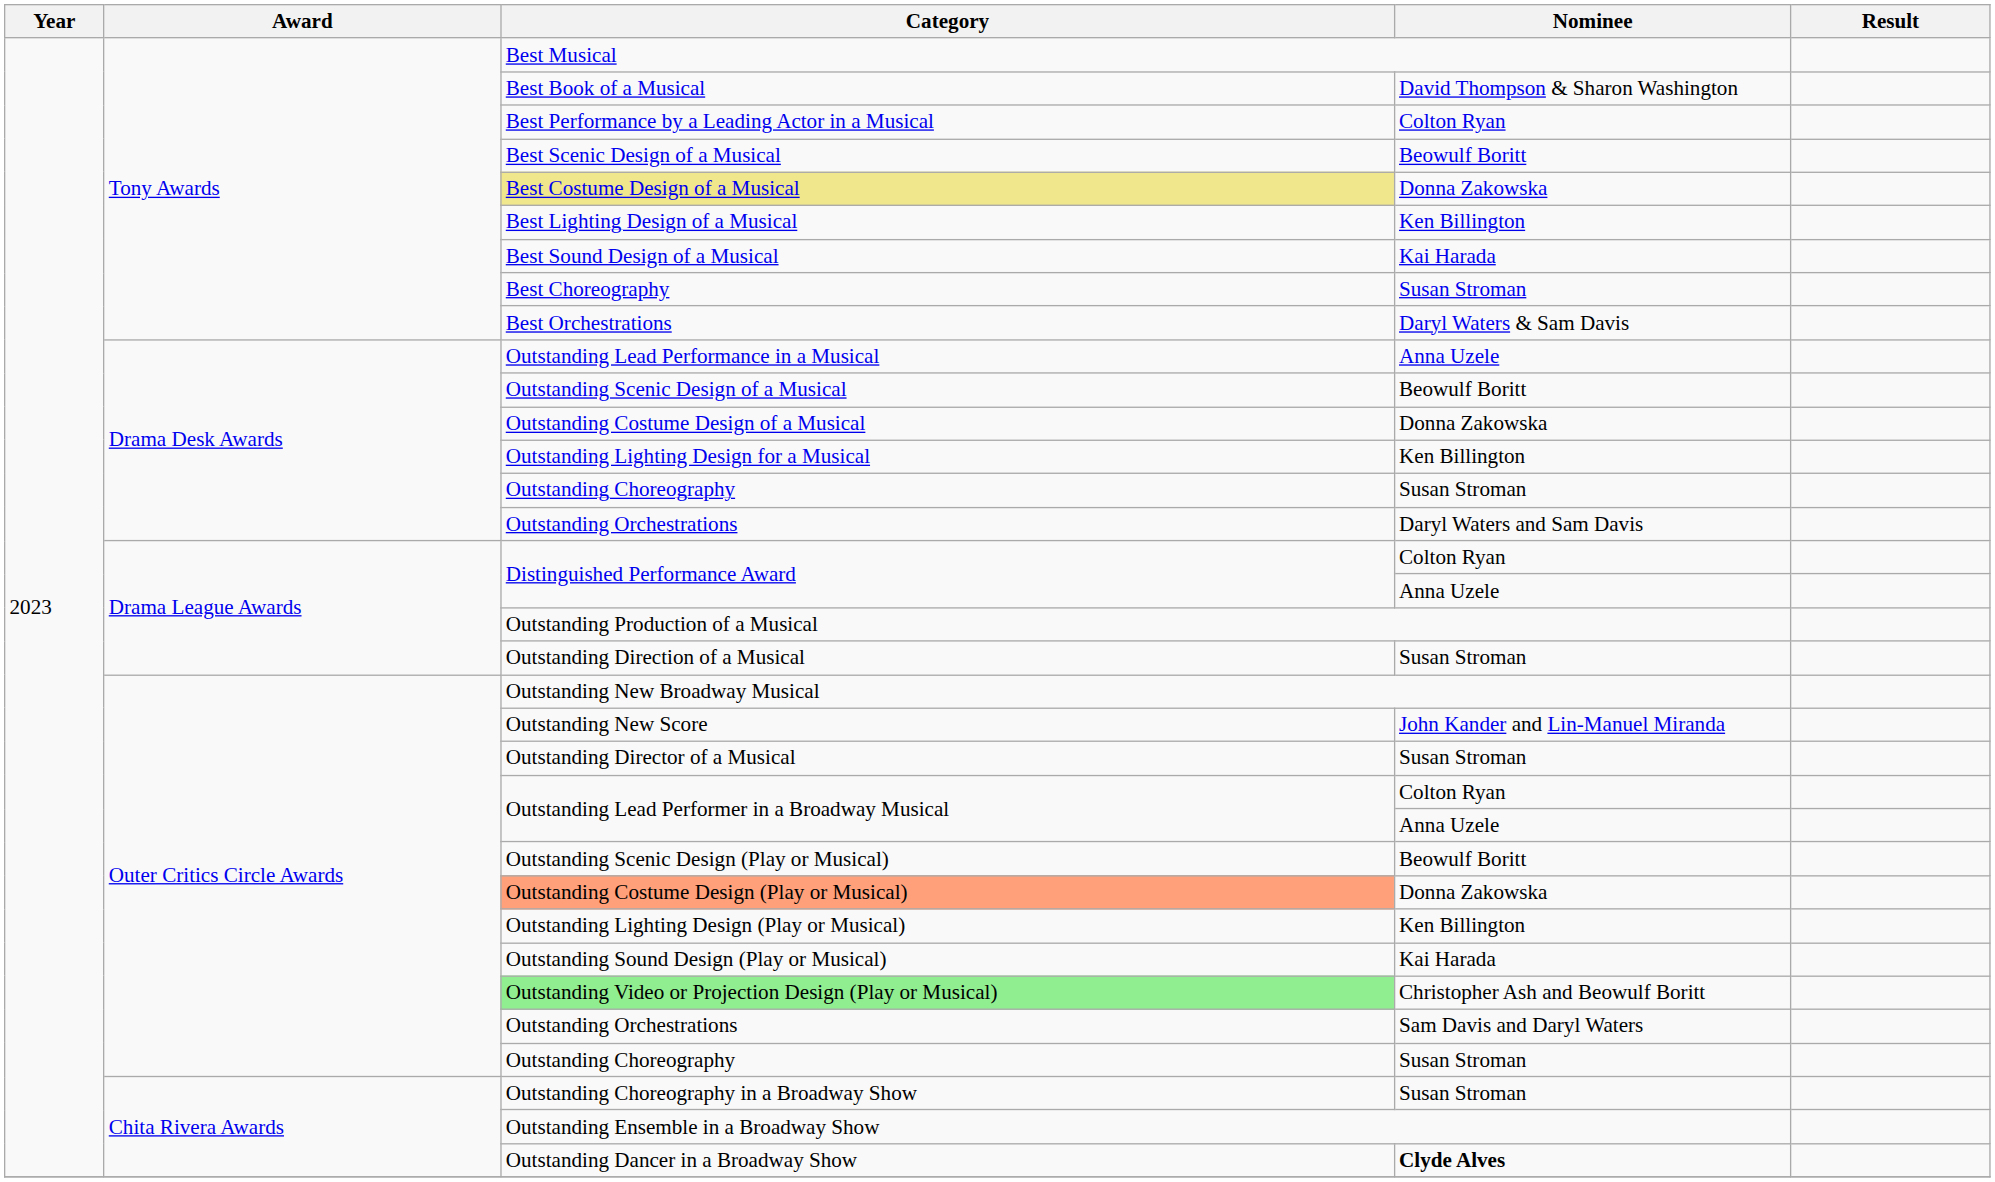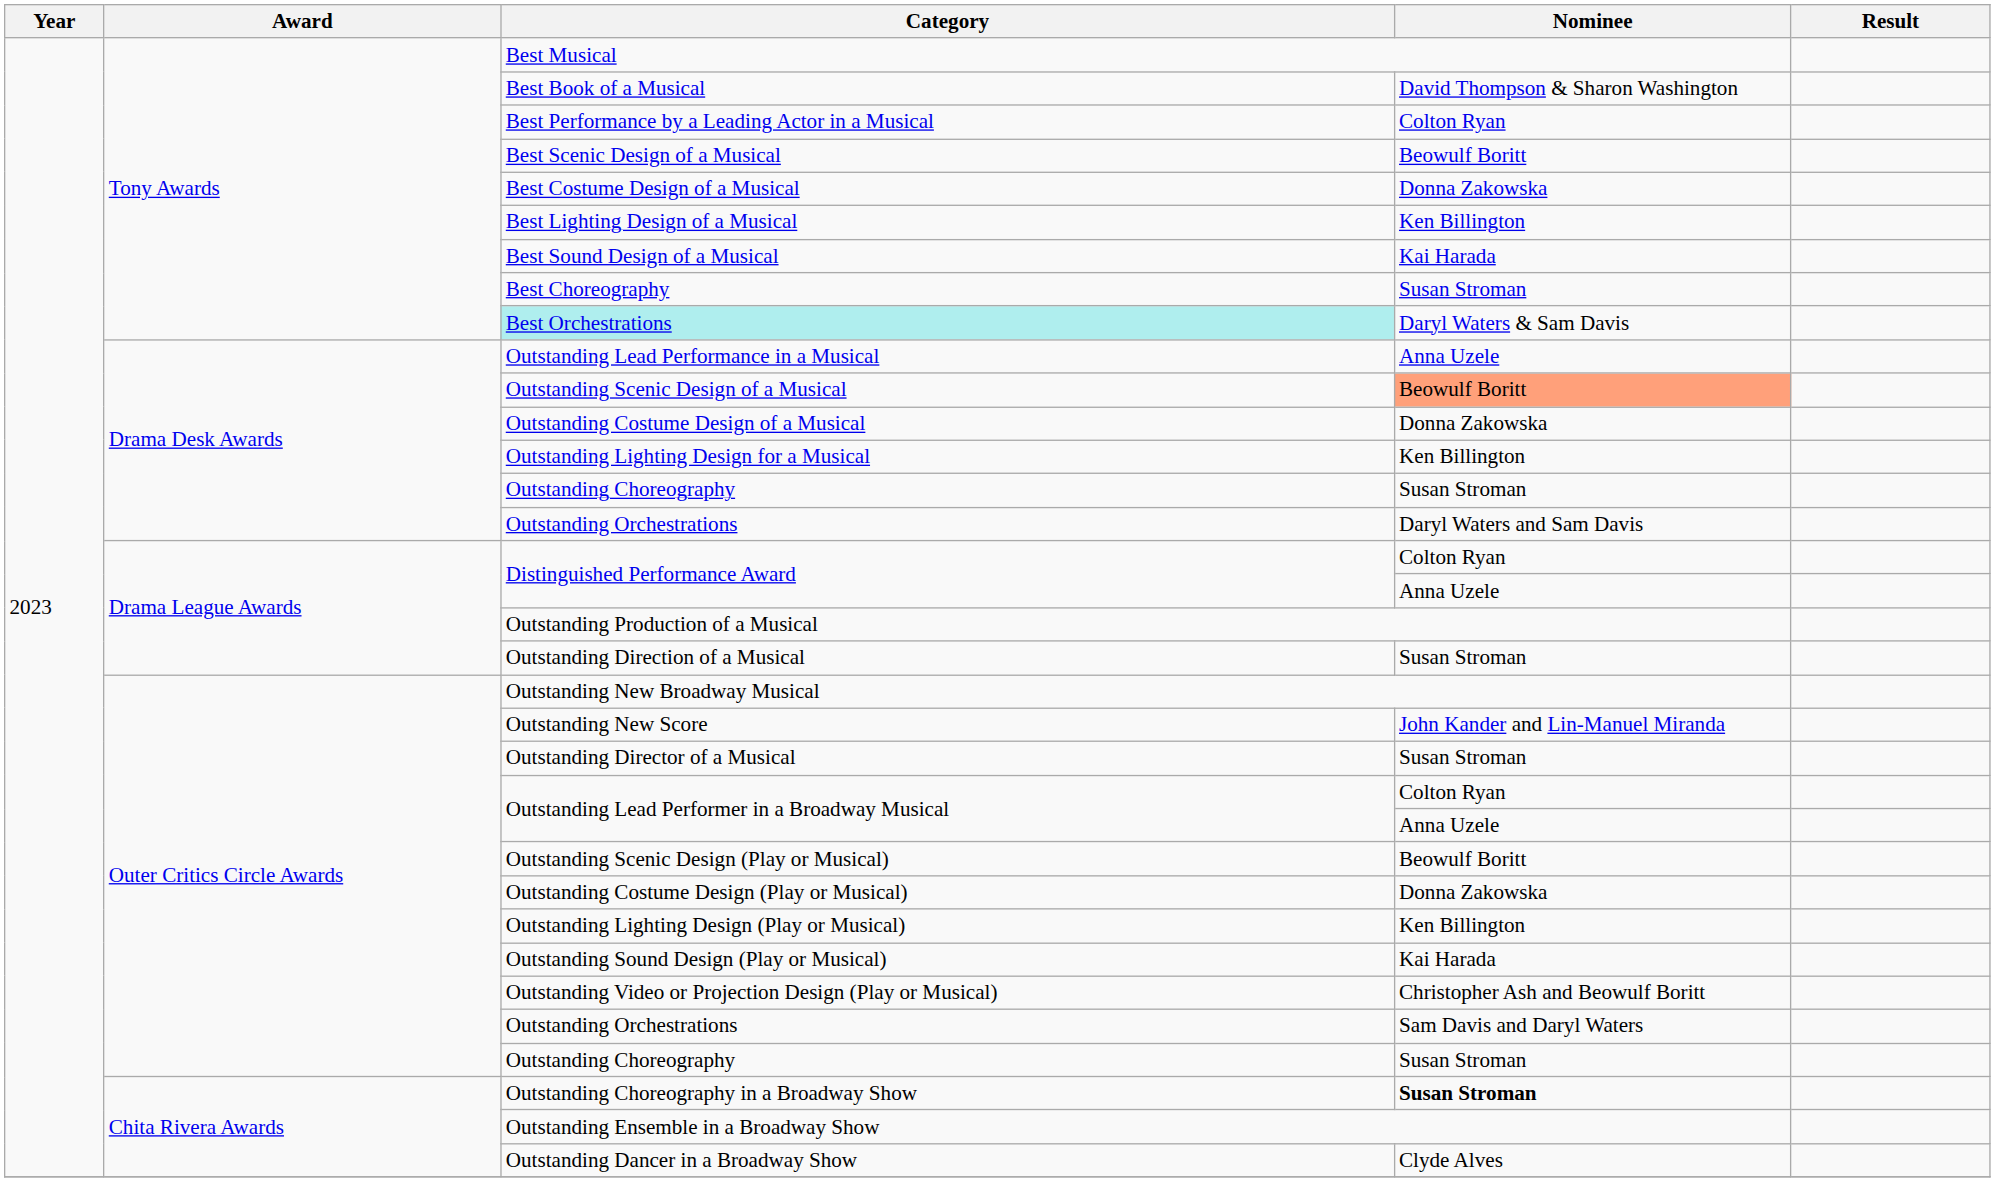(653, 188) khaki background -> (653, 188) no background
(589, 322) no background -> (589, 322) paleturquoise background
(1463, 389) no background -> (1463, 389) lightsalmon background
(707, 892) lightsalmon background -> (707, 892) no background
(752, 992) lightgreen background -> (752, 992) no background
(1463, 1093) normal -> (1468, 1093) bold
(1452, 1160) bold -> (1451, 1160) normal
